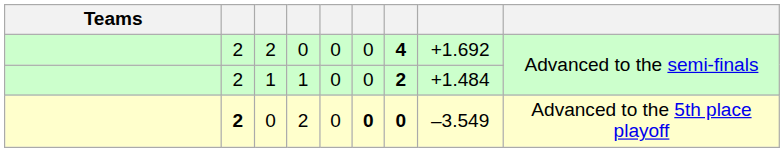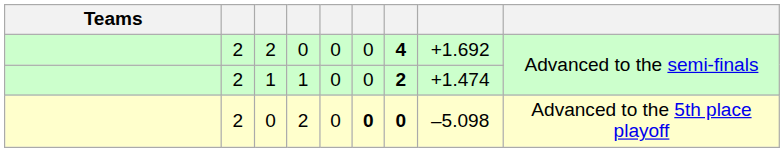(460, 79) +1.484 -> (460, 79) +1.474
(238, 120) bold -> (238, 120) normal
(460, 120) –3.549 -> (460, 120) –5.098
